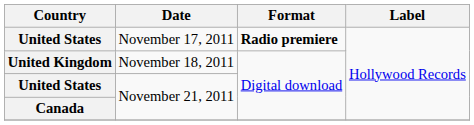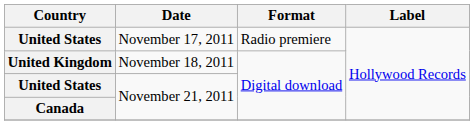(289, 39) bold -> (286, 39) normal
